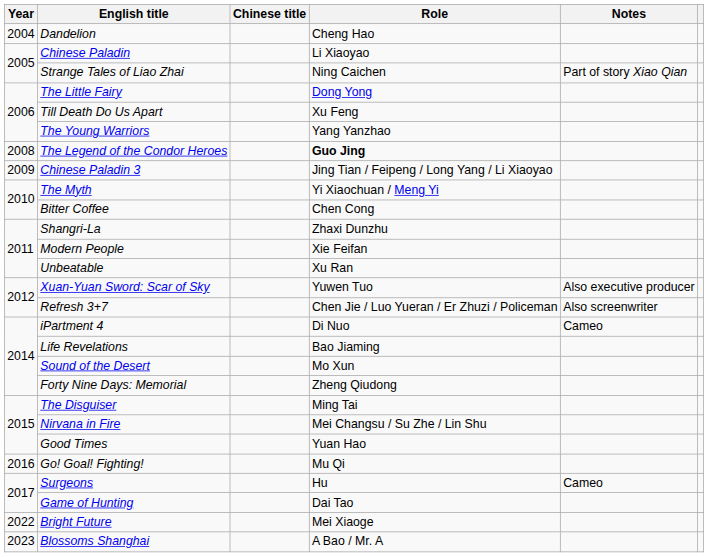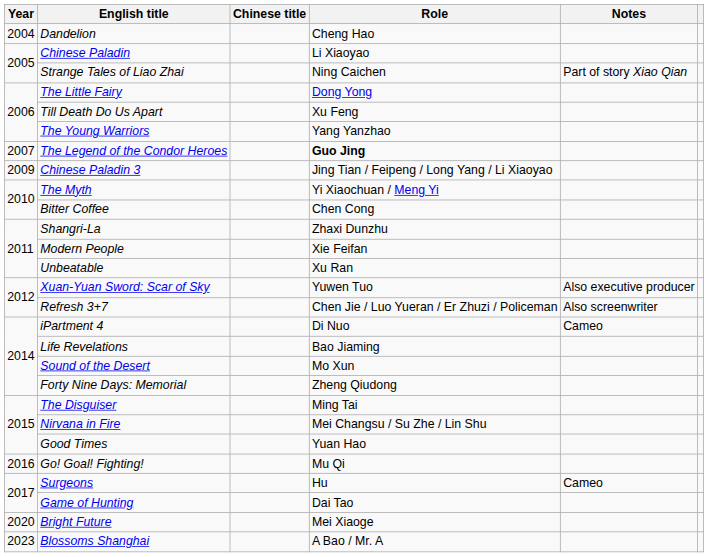(21, 151) 2008 -> (21, 151) 2007
(21, 522) 2022 -> (21, 522) 2020
